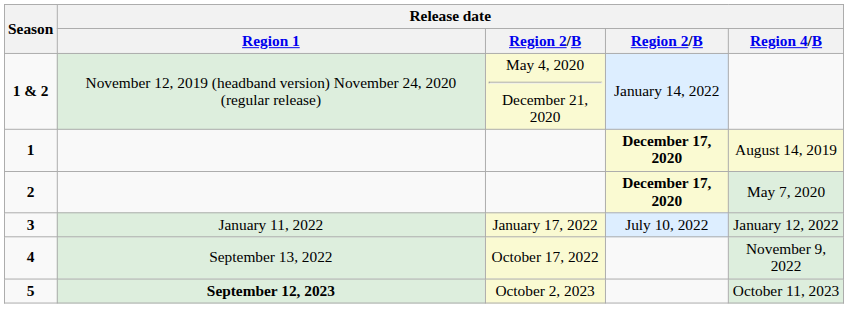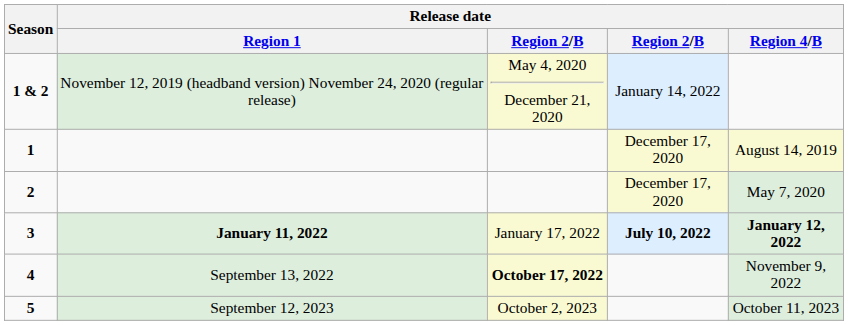(667, 150) bold -> (668, 150) normal
(667, 191) bold -> (668, 191) normal
(271, 224) normal -> (272, 233) bold
(667, 224) normal -> (668, 233) bold
(786, 224) normal -> (786, 233) bold
(545, 257) normal -> (547, 275) bold
(271, 290) bold -> (272, 308) normal
